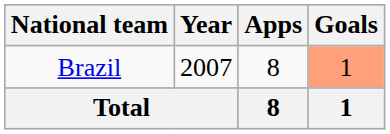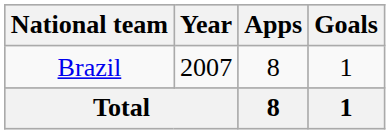(346, 66) lightsalmon background -> (346, 66) no background
